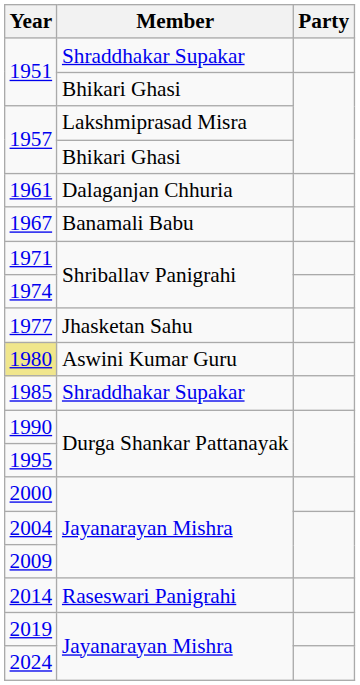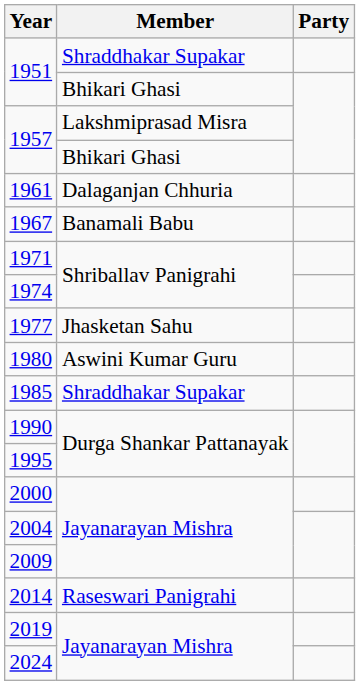(31, 358) khaki background -> (31, 358) no background
